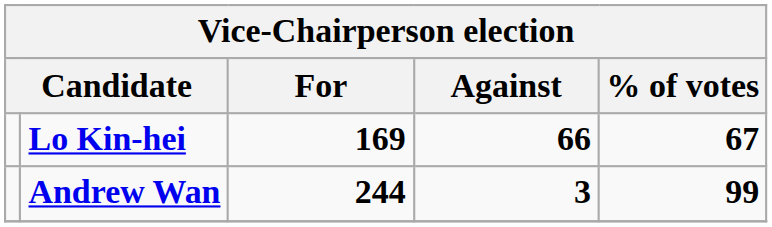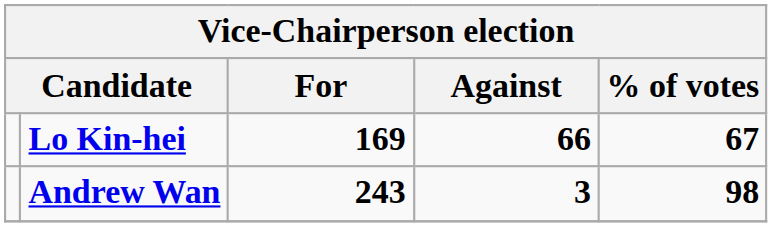(380, 192) 244 -> (380, 192) 243
(742, 192) 99 -> (742, 192) 98
